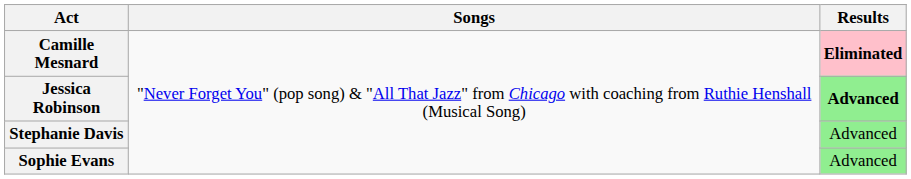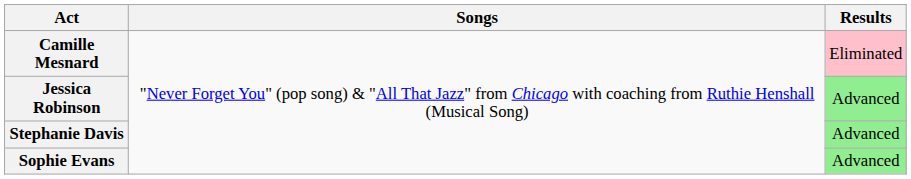(863, 53) bold -> (866, 53) normal
(863, 98) bold -> (866, 98) normal
